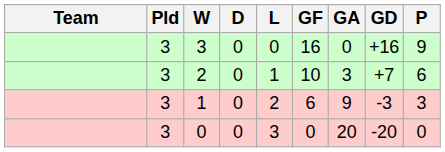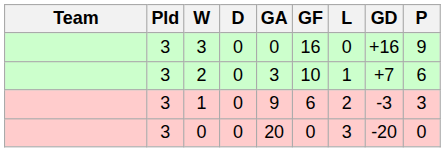columns swapped: (274, 18) <-> (347, 18)
